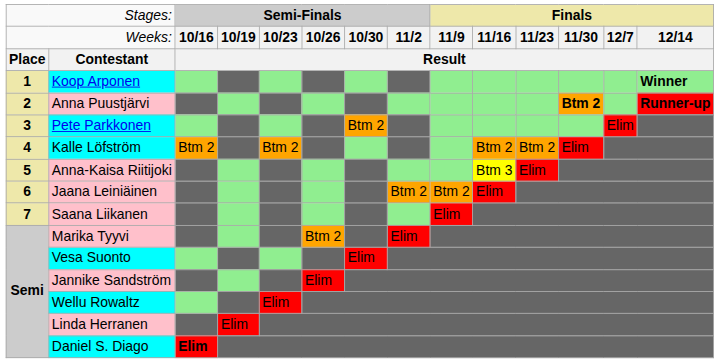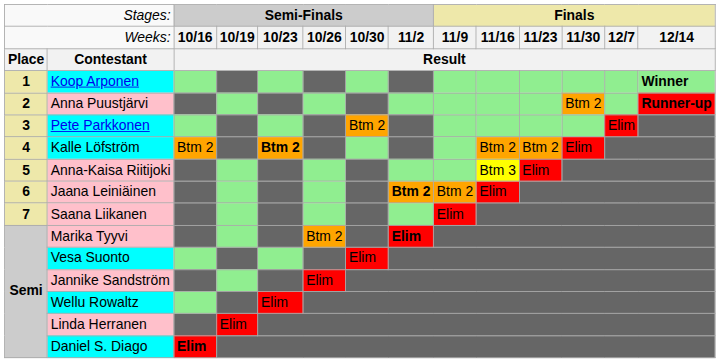(581, 103) bold -> (583, 103) normal
(280, 147) normal -> (280, 147) bold
(409, 192) normal -> (411, 192) bold
(404, 236) normal -> (406, 236) bold
